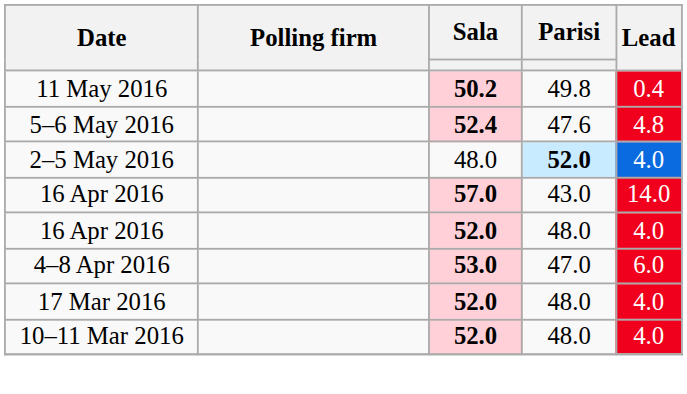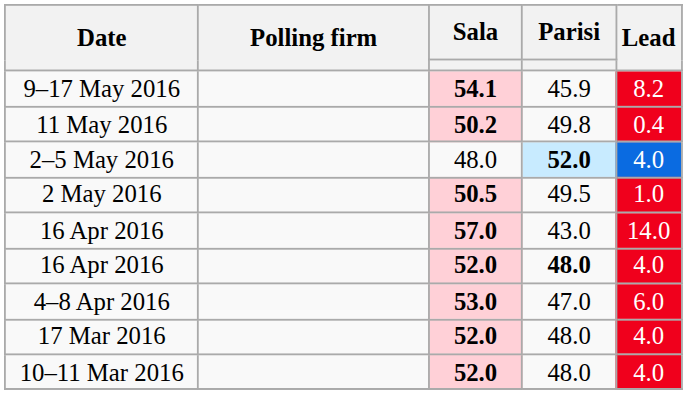+ row: (102, 89)
- row: (102, 124)
+ row: (102, 195)
(569, 230) normal -> (569, 265) bold
